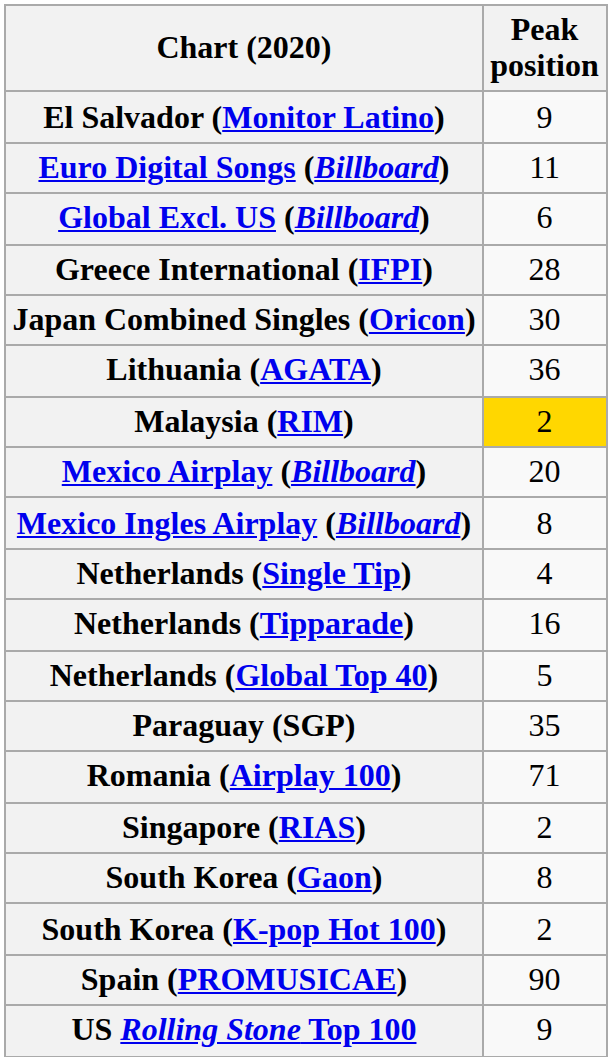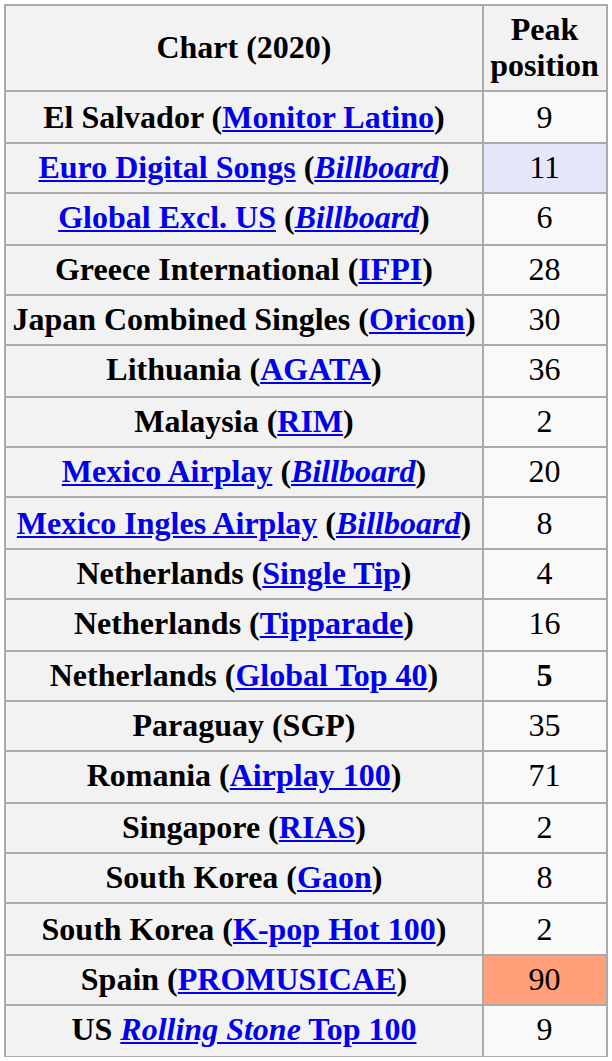(545, 167) no background -> (545, 167) lavender background
(545, 421) gold background -> (545, 421) no background
(545, 674) normal -> (545, 674) bold
(545, 979) no background -> (545, 979) lightsalmon background
